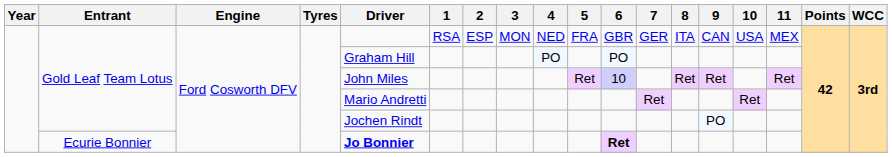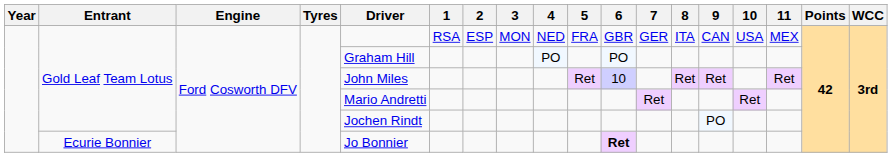(379, 142) bold -> (376, 142) normal
